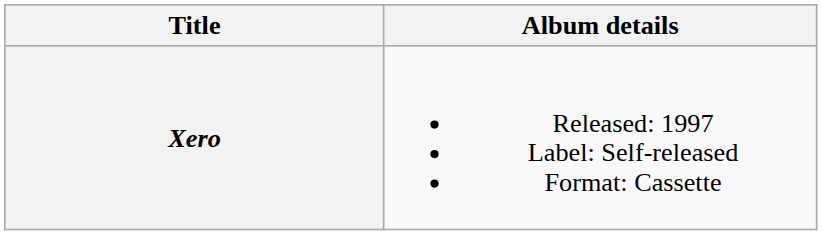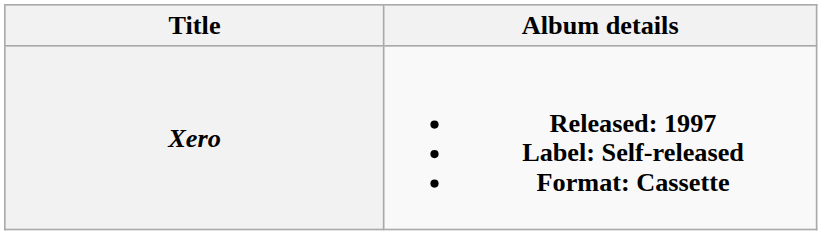(600, 153) normal -> (600, 153) bold
